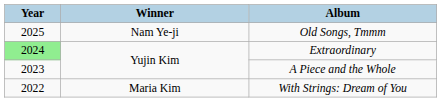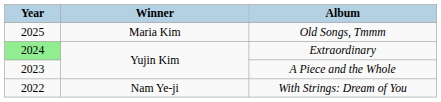(155, 32) Nam Ye-ji -> (155, 32) Maria Kim
(155, 87) Maria Kim -> (155, 87) Nam Ye-ji
